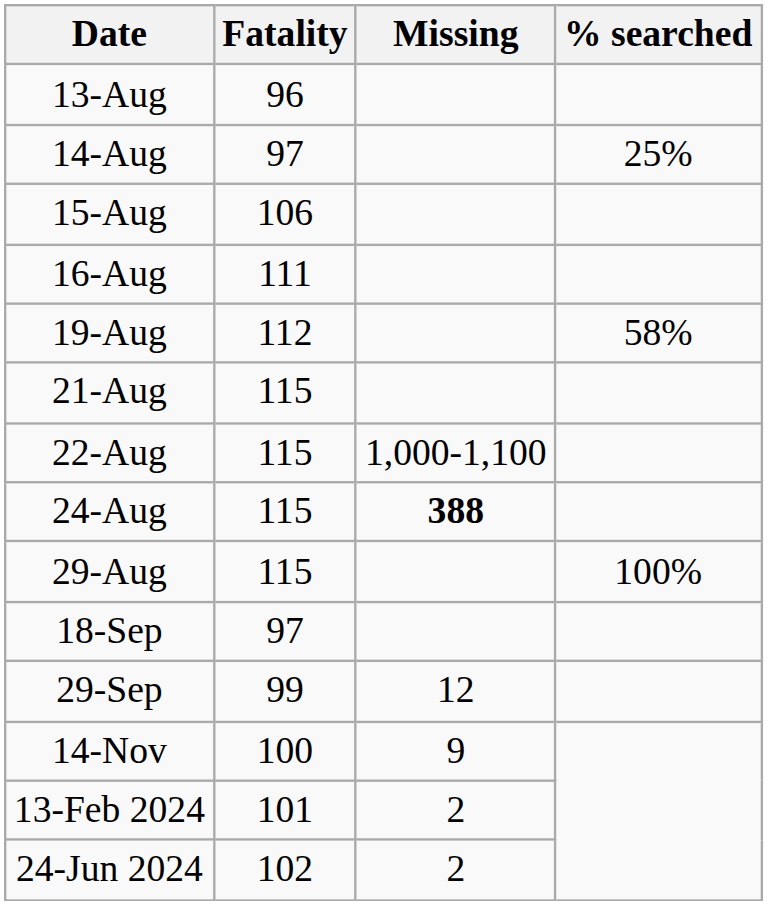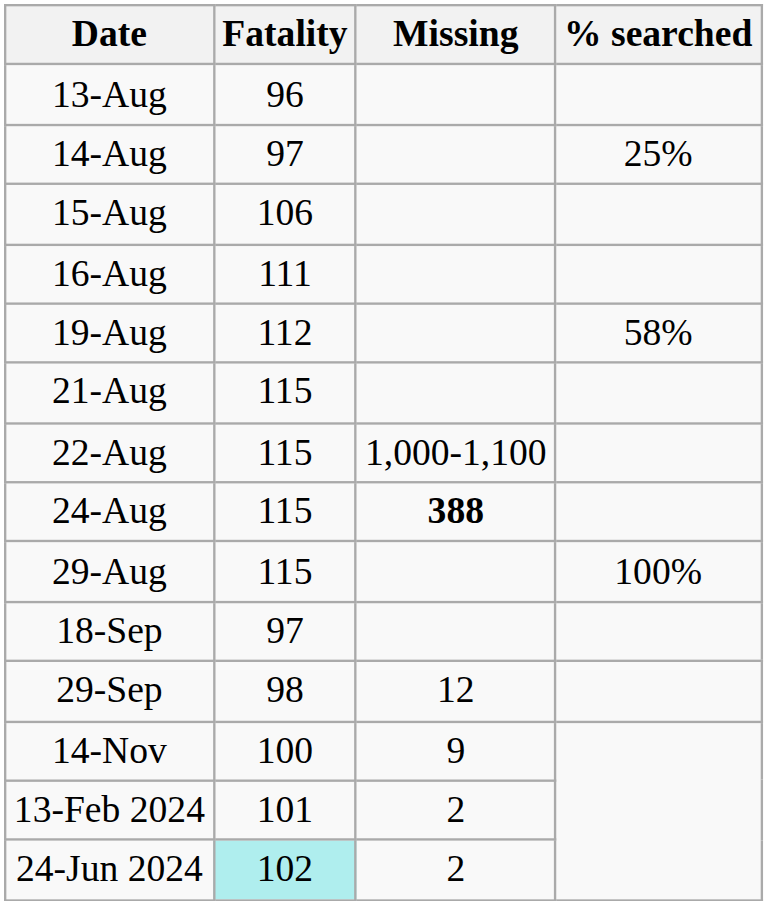(285, 690) 99 -> (285, 690) 98
(285, 869) no background -> (285, 869) paleturquoise background
